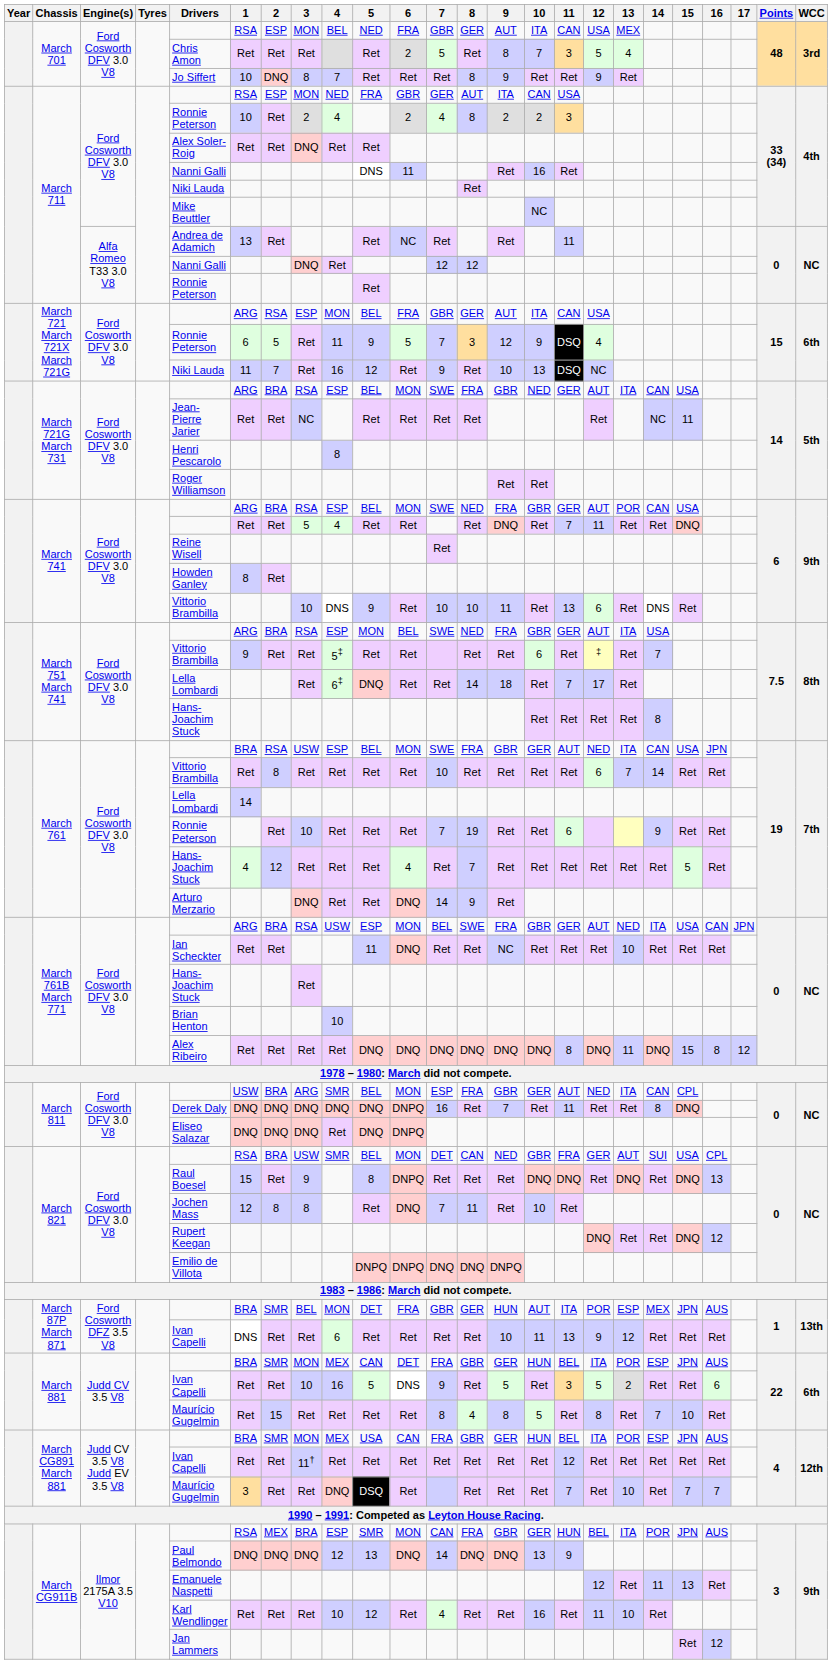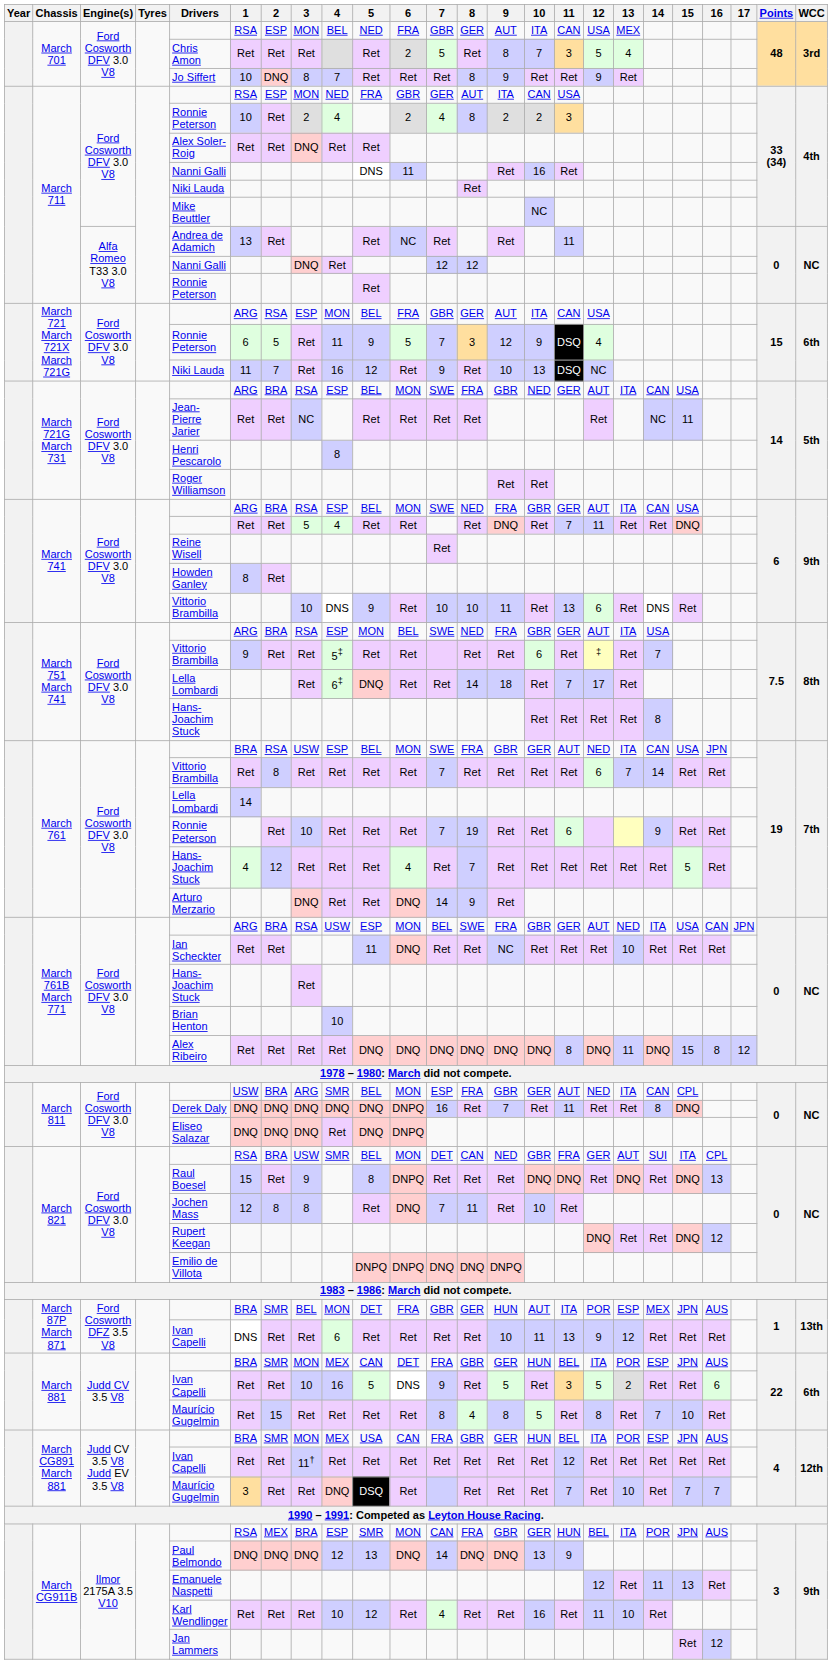(628, 507) POR -> (628, 507) ITA
(442, 772) 10 -> (442, 772) 7
(688, 1155) USA -> (688, 1155) ITA
